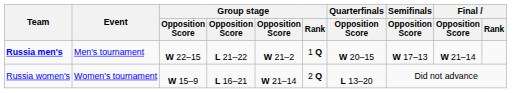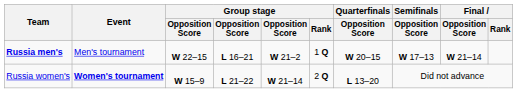(231, 58) L 21–22 -> (237, 58) L 16–21
(116, 76) normal -> (119, 76) bold
(231, 81) L 16–21 -> (237, 81) L 21–22
